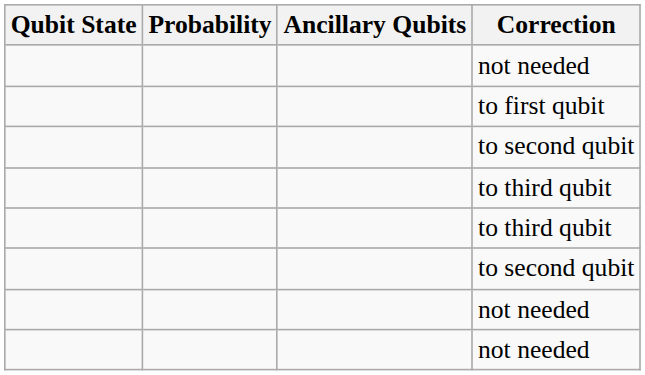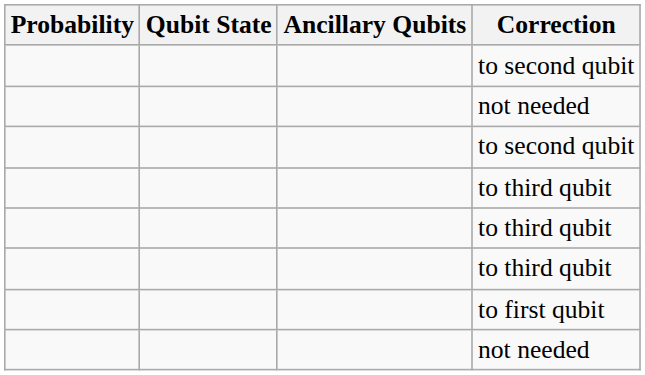columns swapped: (74, 24) <-> (210, 24)
(534, 65) not needed -> (556, 65) to second qubit
(541, 106) to first qubit -> (534, 106) not needed
(556, 268) to second qubit -> (545, 268) to third qubit
(534, 308) not needed -> (541, 308) to first qubit
